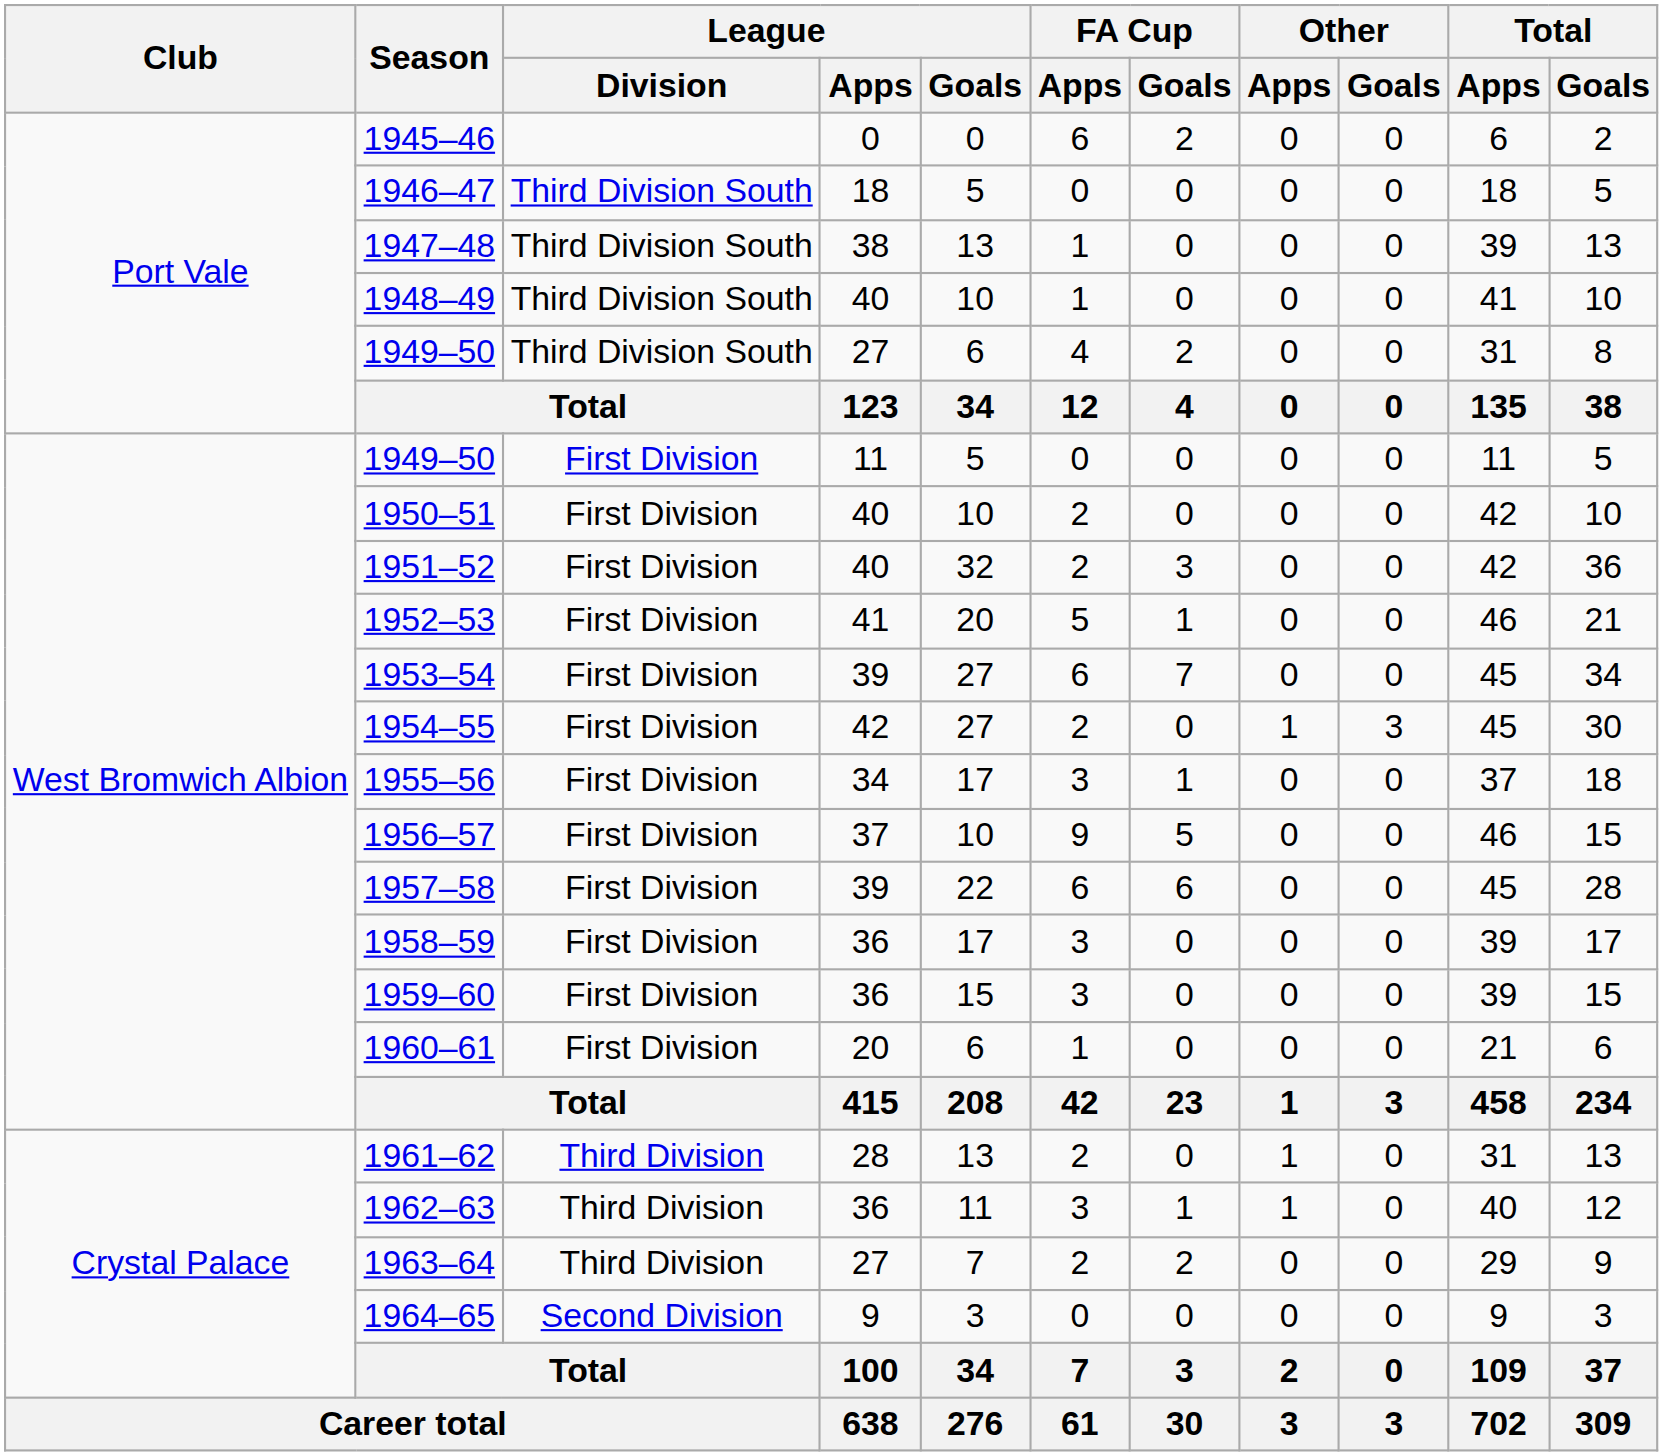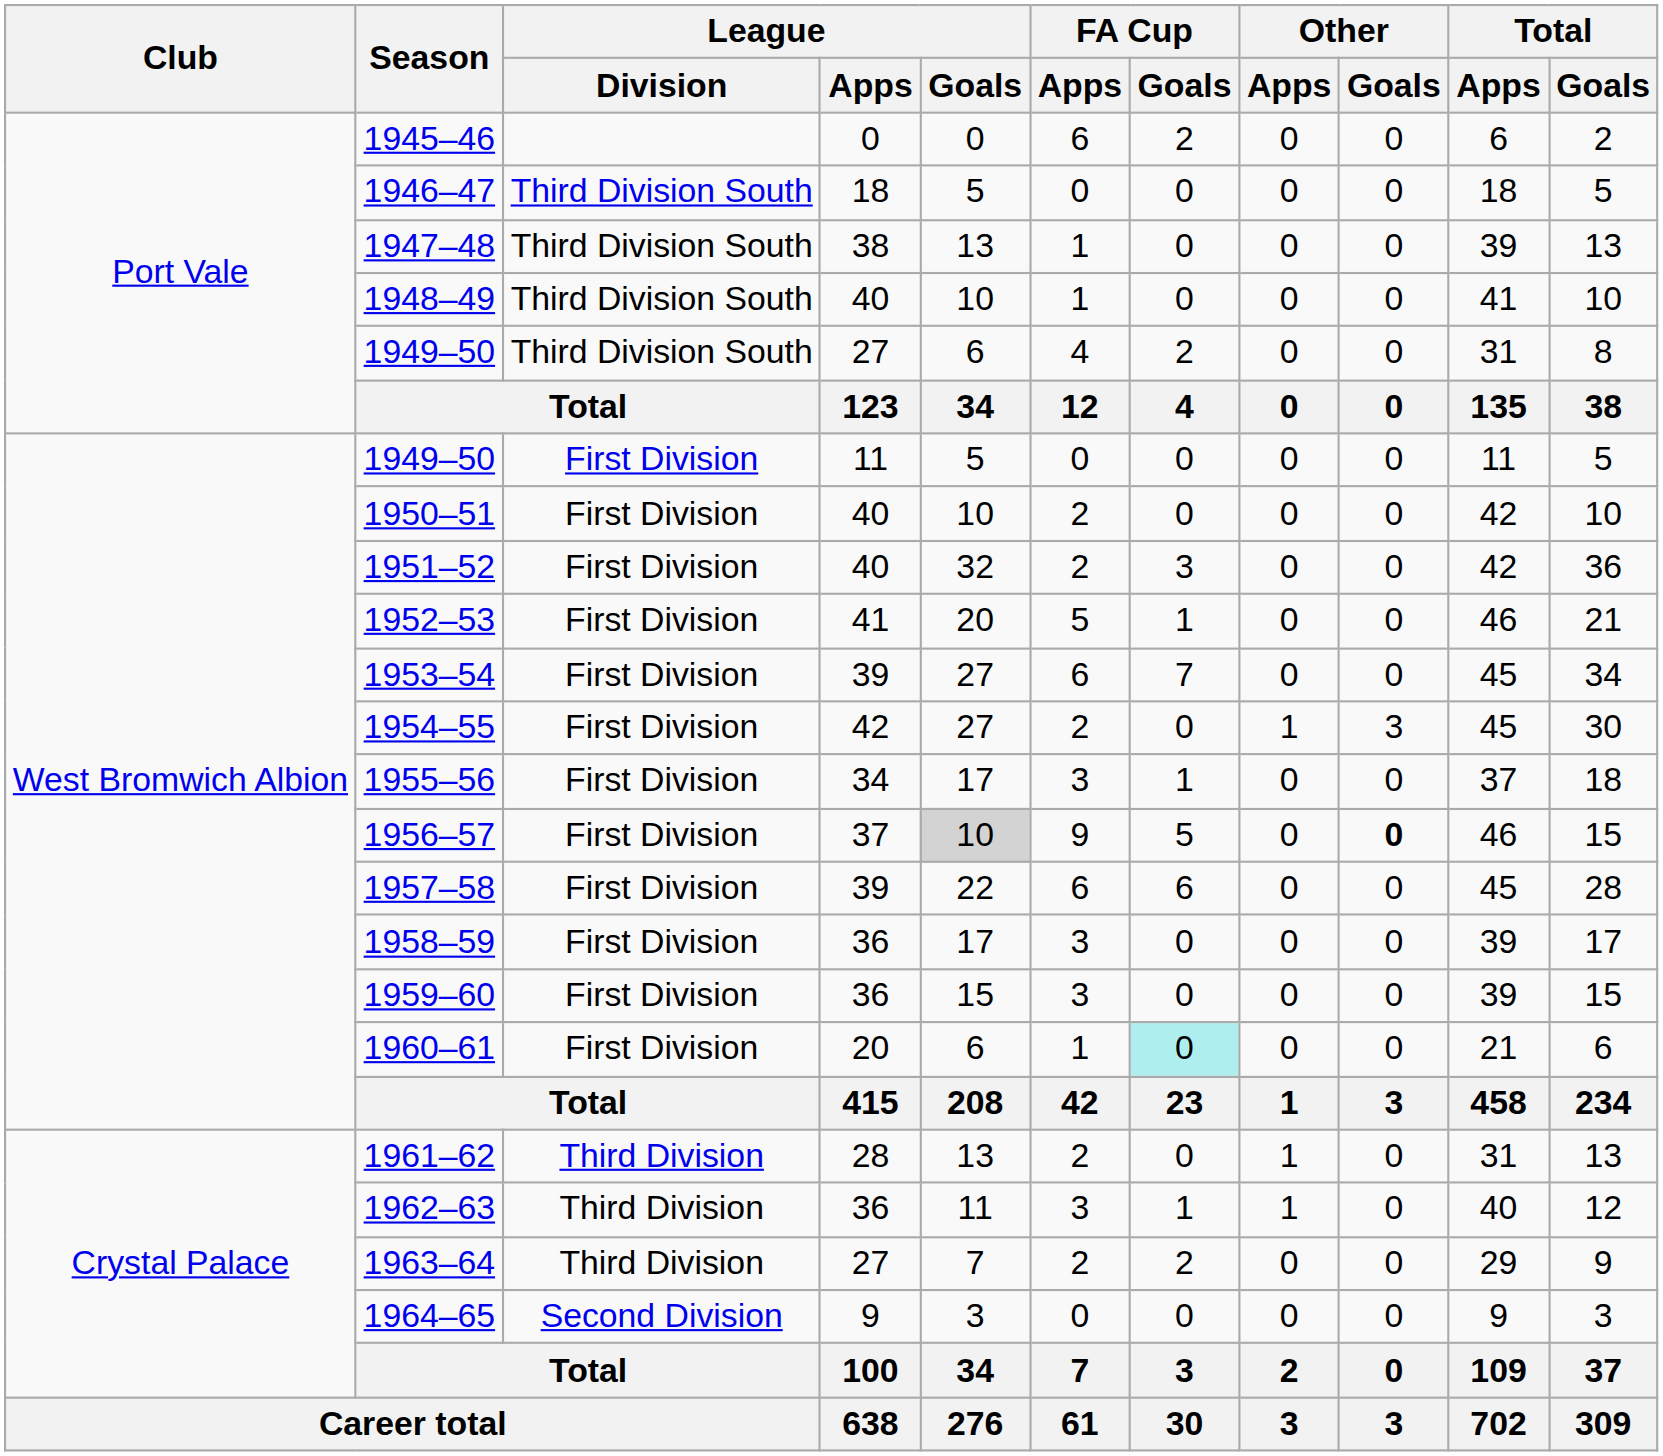(975, 834) no background -> (975, 834) lightgrey background
(1394, 834) normal -> (1394, 834) bold
(1185, 1048) no background -> (1185, 1048) paleturquoise background
